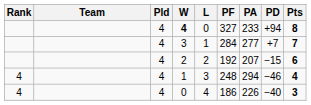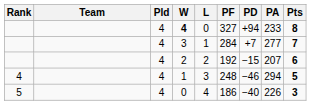columns swapped: (250, 13) <-> (273, 13)
(295, 76) 4 -> (295, 76) 5
(19, 92) 4 -> (19, 92) 5
